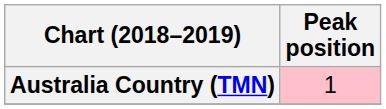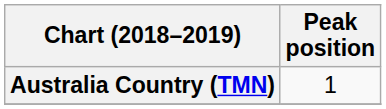(330, 85) pink background -> (330, 85) no background
